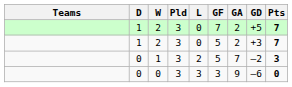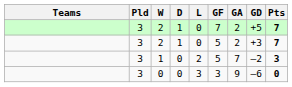columns swapped: (178, 12) <-> (139, 12)
